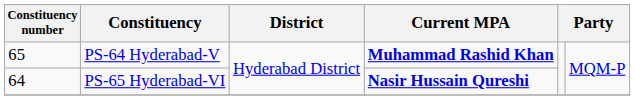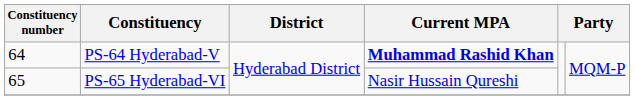(17, 54) 65 -> (17, 54) 64
(17, 81) 64 -> (17, 81) 65
(448, 81) bold -> (443, 81) normal
